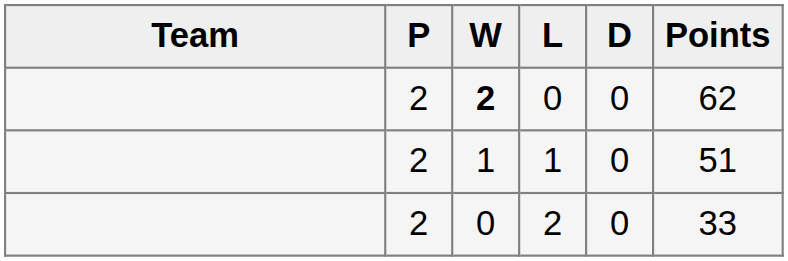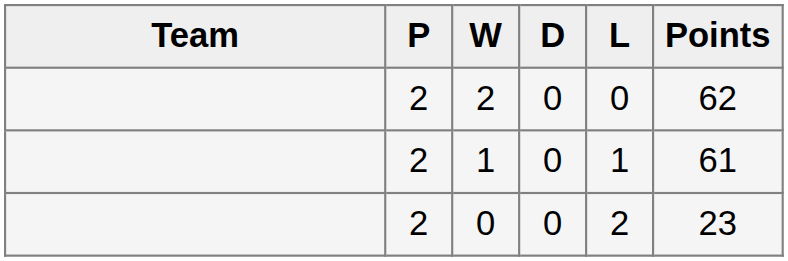columns swapped: (553, 35) <-> (620, 35)
(486, 98) bold -> (486, 98) normal
(718, 161) 51 -> (718, 161) 61
(718, 223) 33 -> (718, 223) 23
